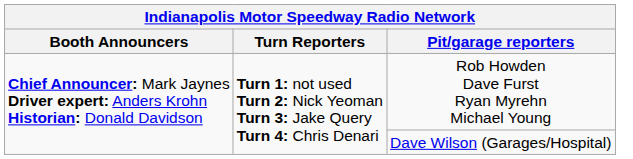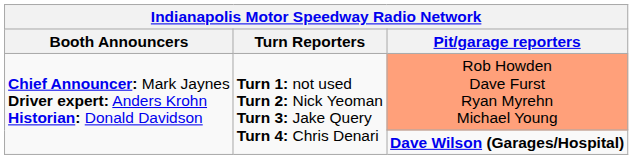(501, 92) no background -> (507, 92) lightsalmon background
(501, 143) normal -> (507, 143) bold
